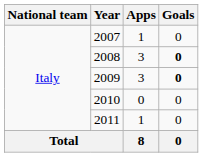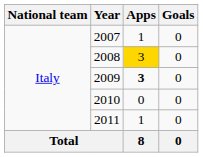(141, 57) no background -> (141, 57) gold background
(178, 57) bold -> (178, 57) normal
(141, 78) normal -> (141, 78) bold
(178, 78) bold -> (178, 78) normal
